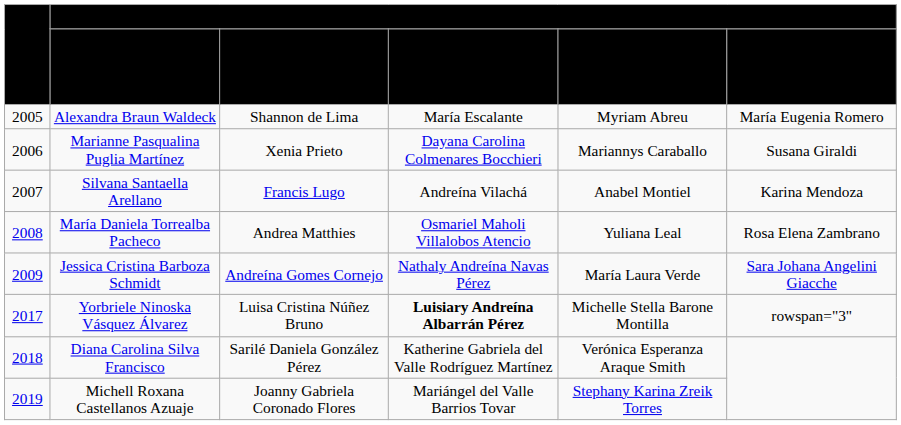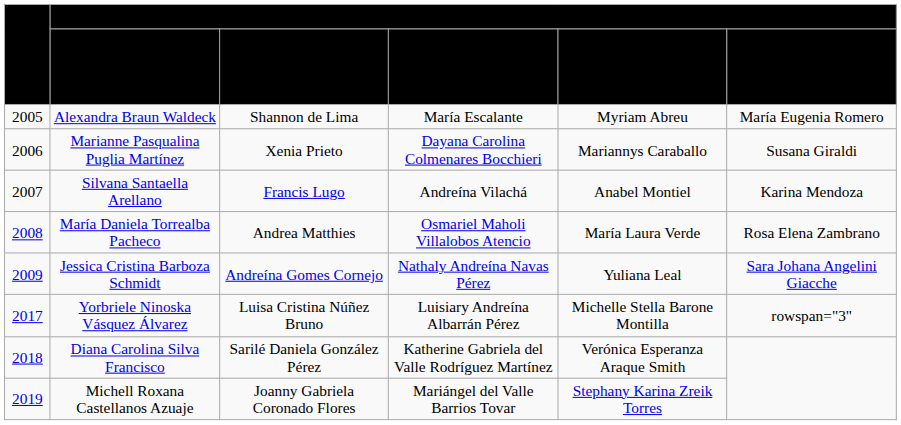(642, 233) Yuliana Leal -> (642, 233) María Laura Verde
(642, 274) María Laura Verde -> (642, 274) Yuliana Leal
(473, 316) bold -> (473, 316) normal
